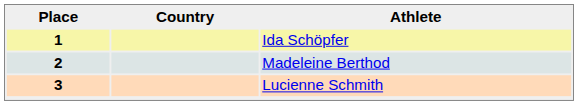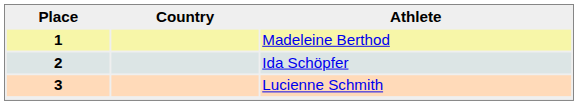(305, 40) Ida Schöpfer -> (326, 40) Madeleine Berthod
(326, 62) Madeleine Berthod -> (305, 62) Ida Schöpfer
